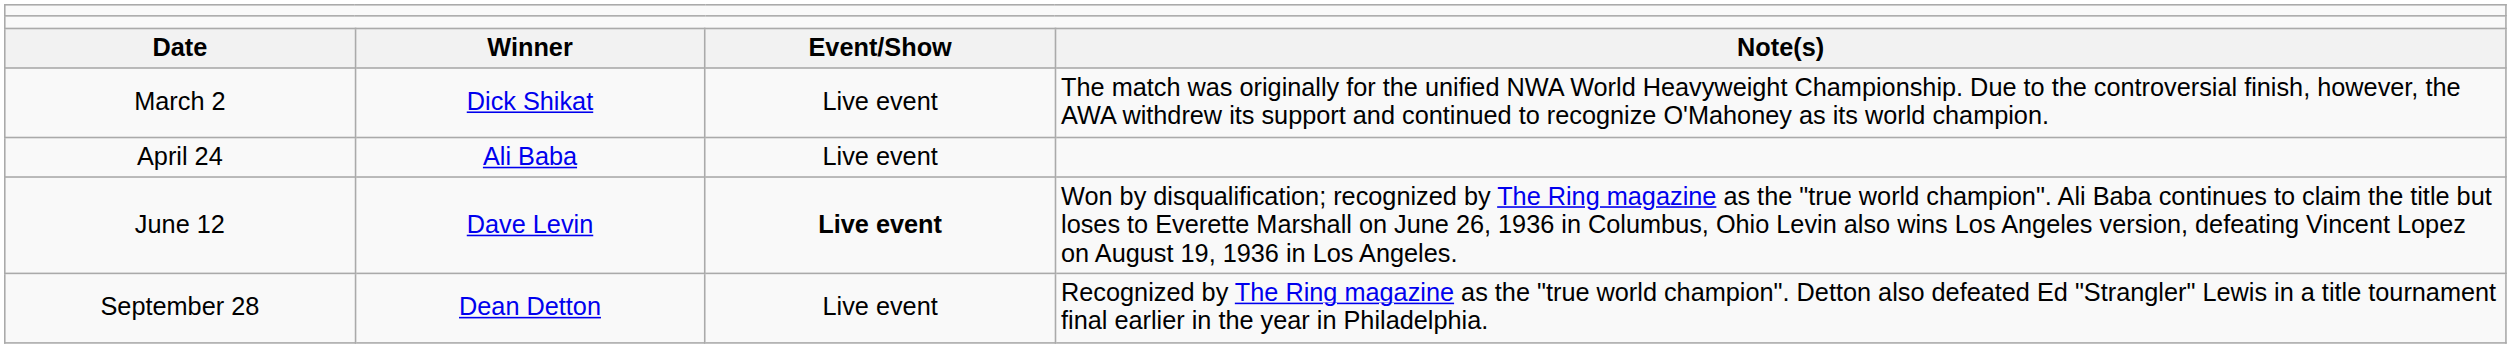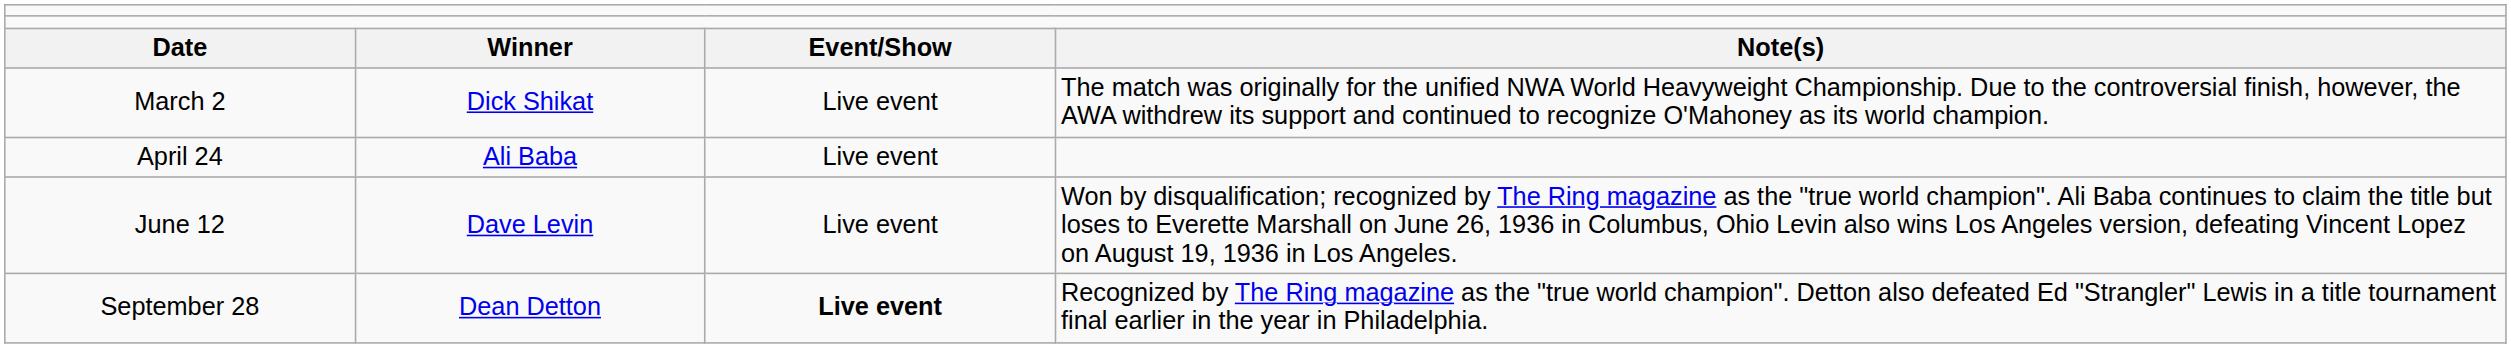(880, 225) bold -> (880, 225) normal
(880, 307) normal -> (880, 307) bold
